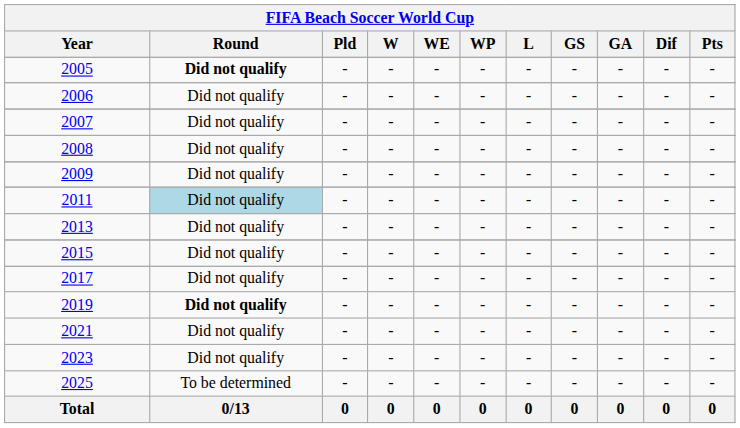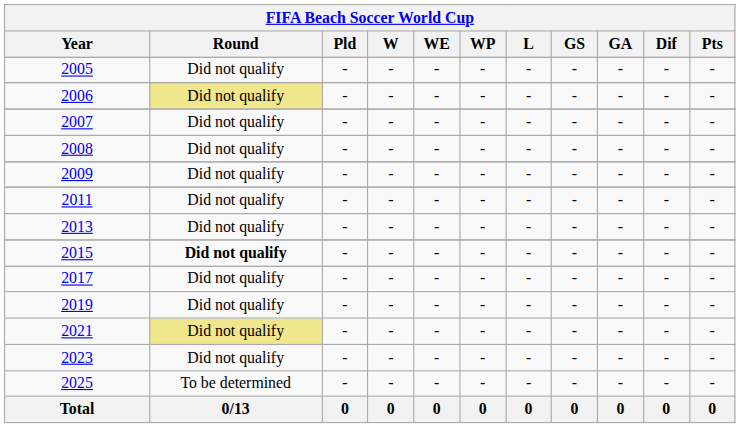(236, 70) bold -> (236, 70) normal
(236, 96) no background -> (236, 96) khaki background
(236, 200) lightblue background -> (236, 200) no background
(236, 253) normal -> (236, 253) bold
(236, 305) bold -> (236, 305) normal
(236, 331) no background -> (236, 331) khaki background
